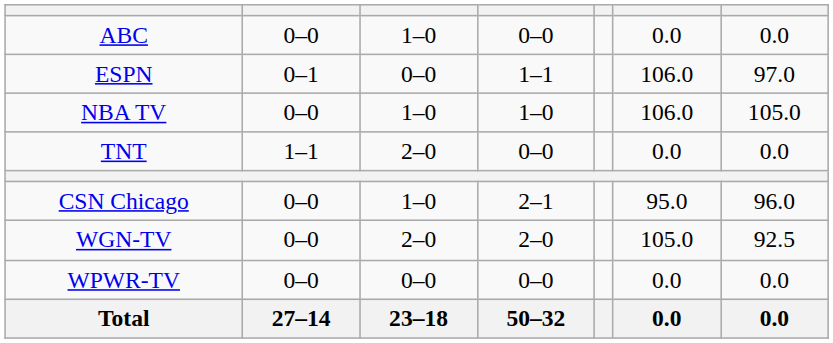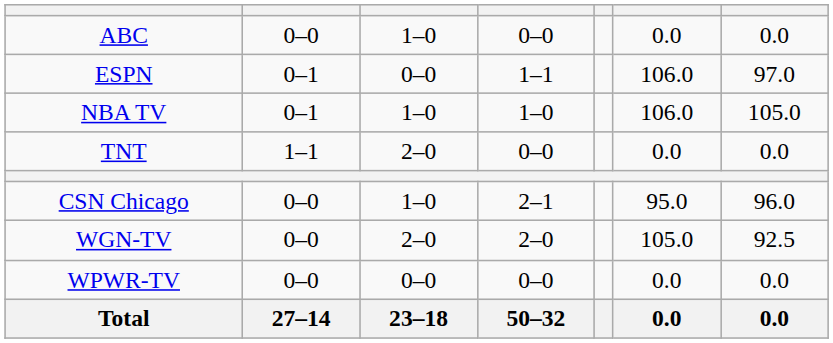(301, 112) 0–0 -> (301, 112) 0–1
